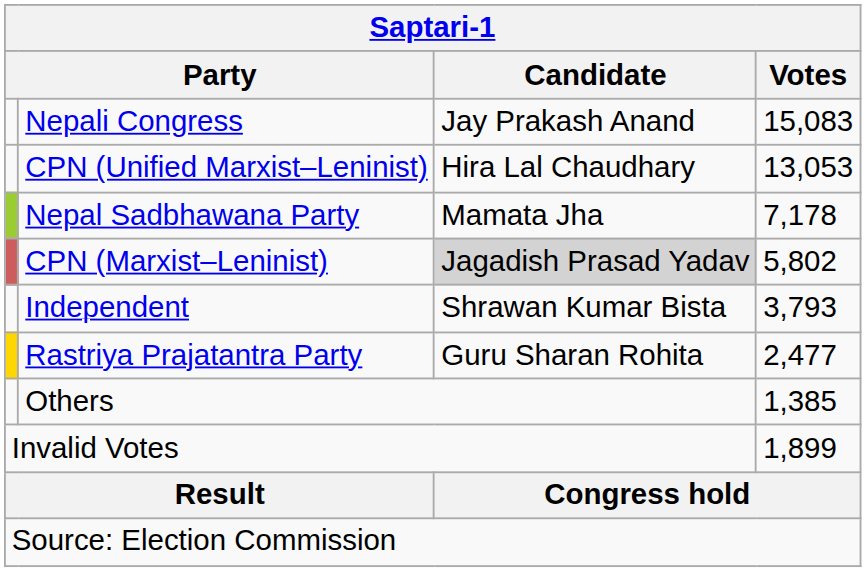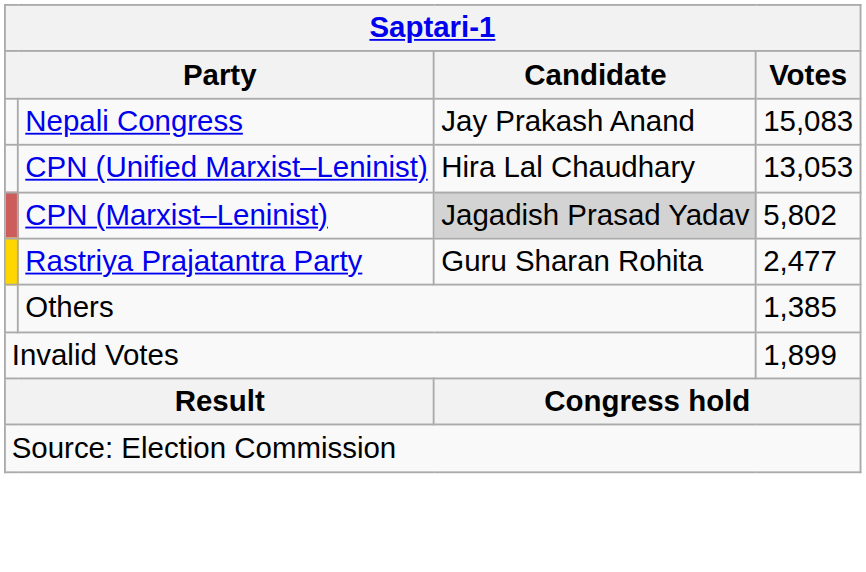- row: (192, 214)
- row: (107, 307)
